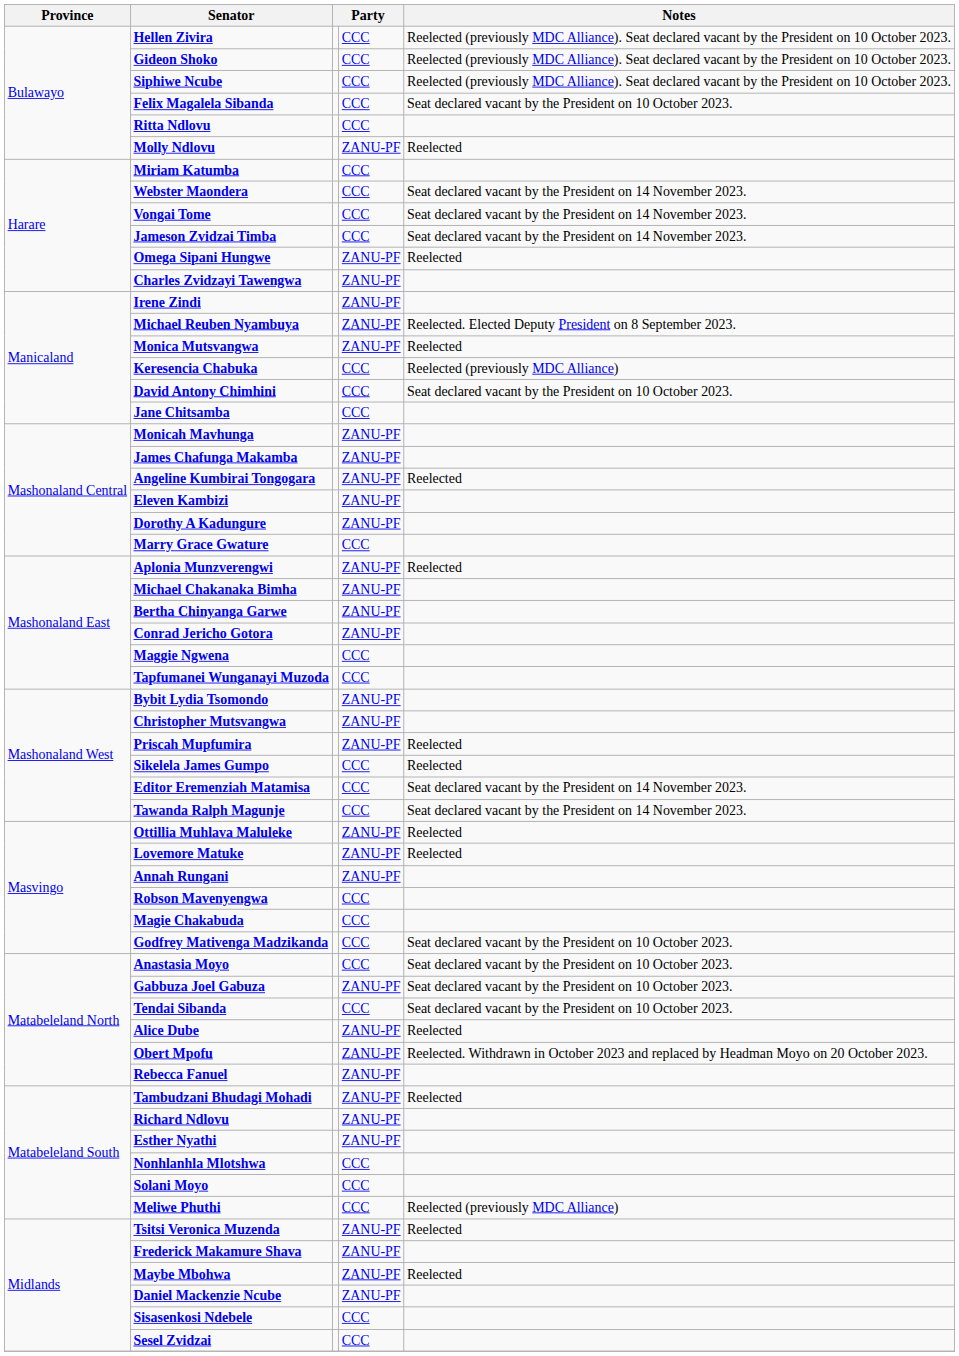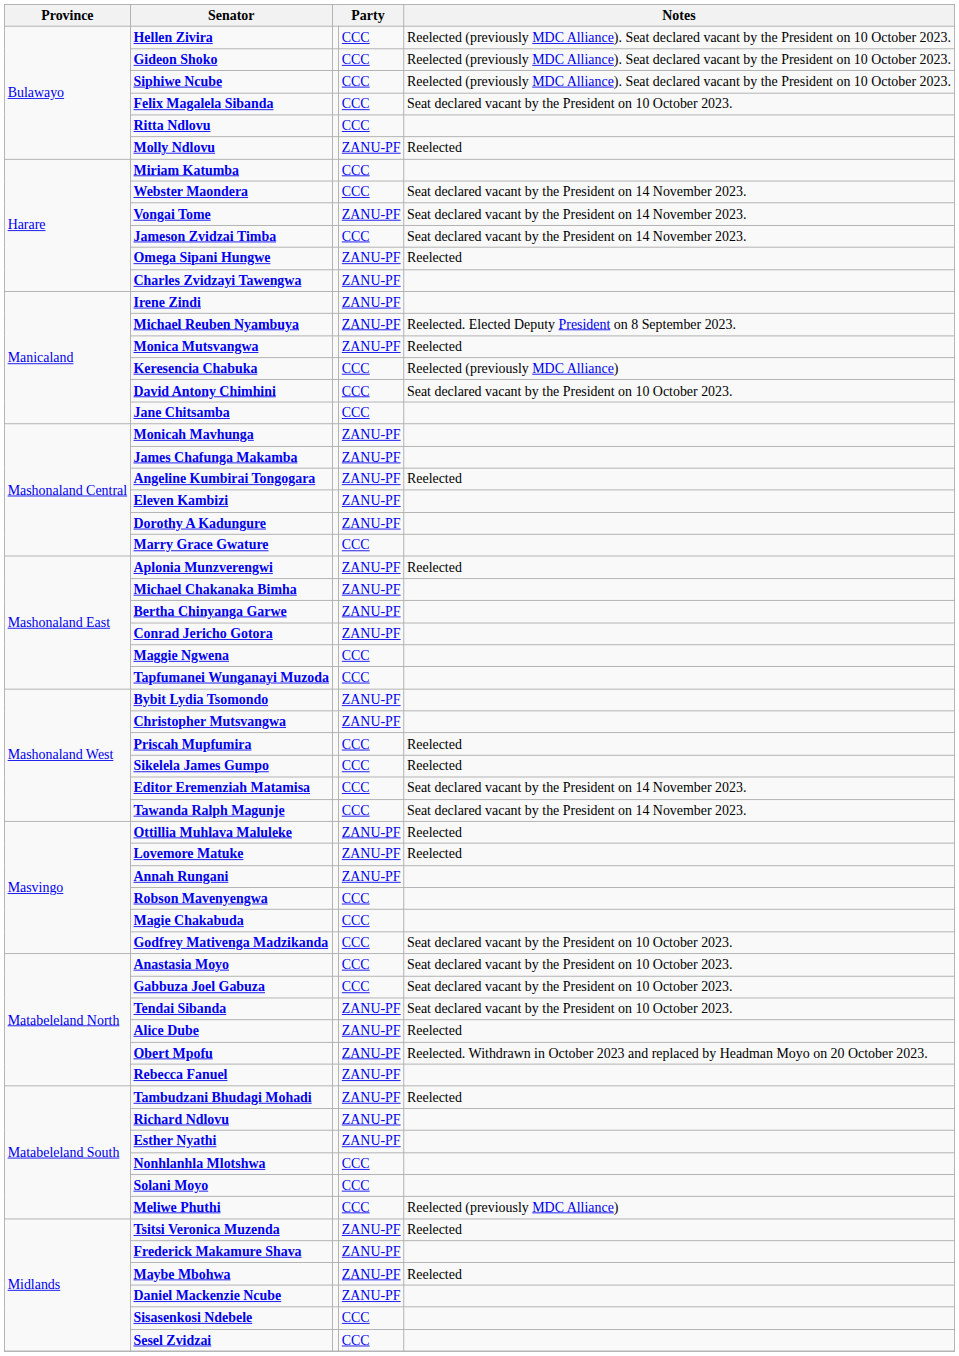(356, 214) CCC -> (371, 214) ZANU-PF
(371, 744) ZANU-PF -> (356, 744) CCC
(371, 986) ZANU-PF -> (356, 986) CCC
(356, 1008) CCC -> (371, 1008) ZANU-PF
